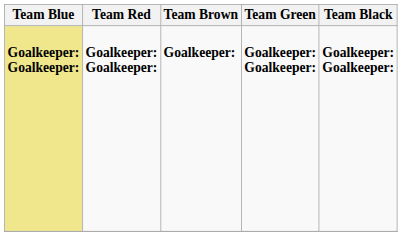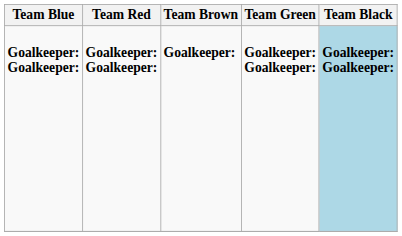(43, 59) khaki background -> (43, 59) no background
(358, 59) no background -> (358, 59) lightblue background
